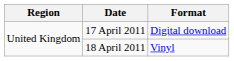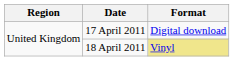(162, 47) no background -> (162, 47) khaki background
